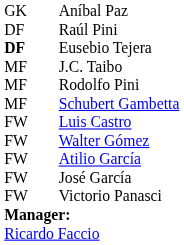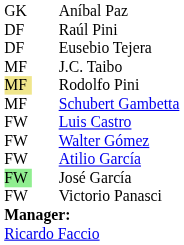(15, 48) bold -> (14, 48) normal
(16, 85) no background -> (16, 85) khaki background
(16, 177) no background -> (16, 177) lightgreen background
